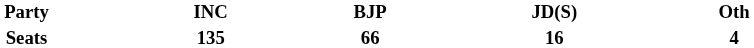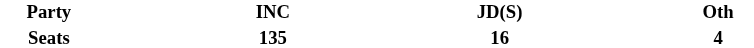- column: (370, 11)
